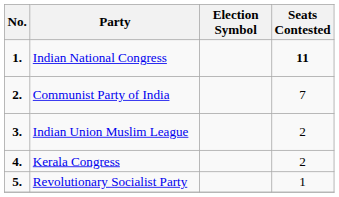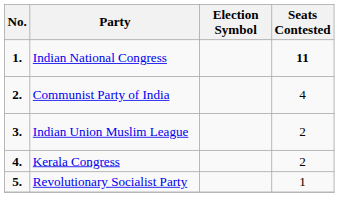(303, 95) 7 -> (303, 95) 4
